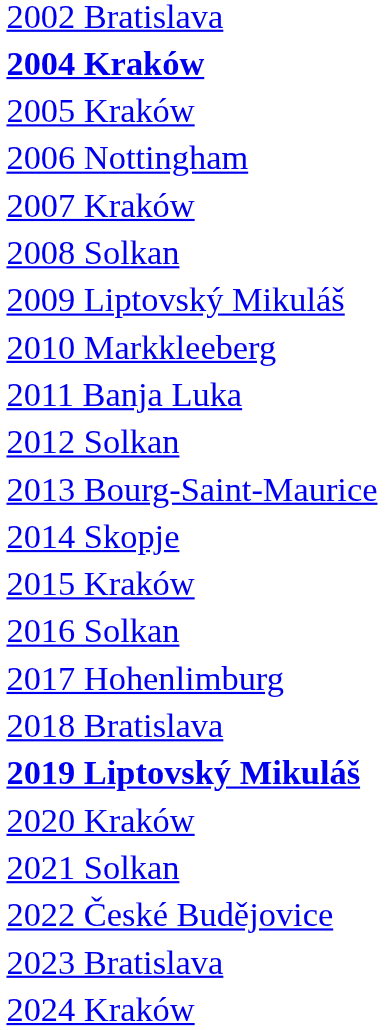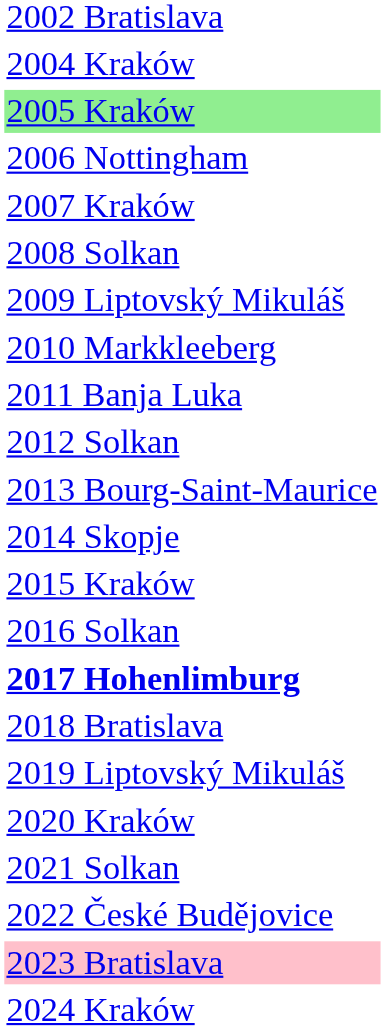(105, 63) bold -> (101, 63) normal
(101, 110) no background -> (101, 110) lightgreen background
(145, 678) normal -> (153, 678) bold
(183, 773) bold -> (176, 773) normal
(115, 962) no background -> (115, 962) pink background
